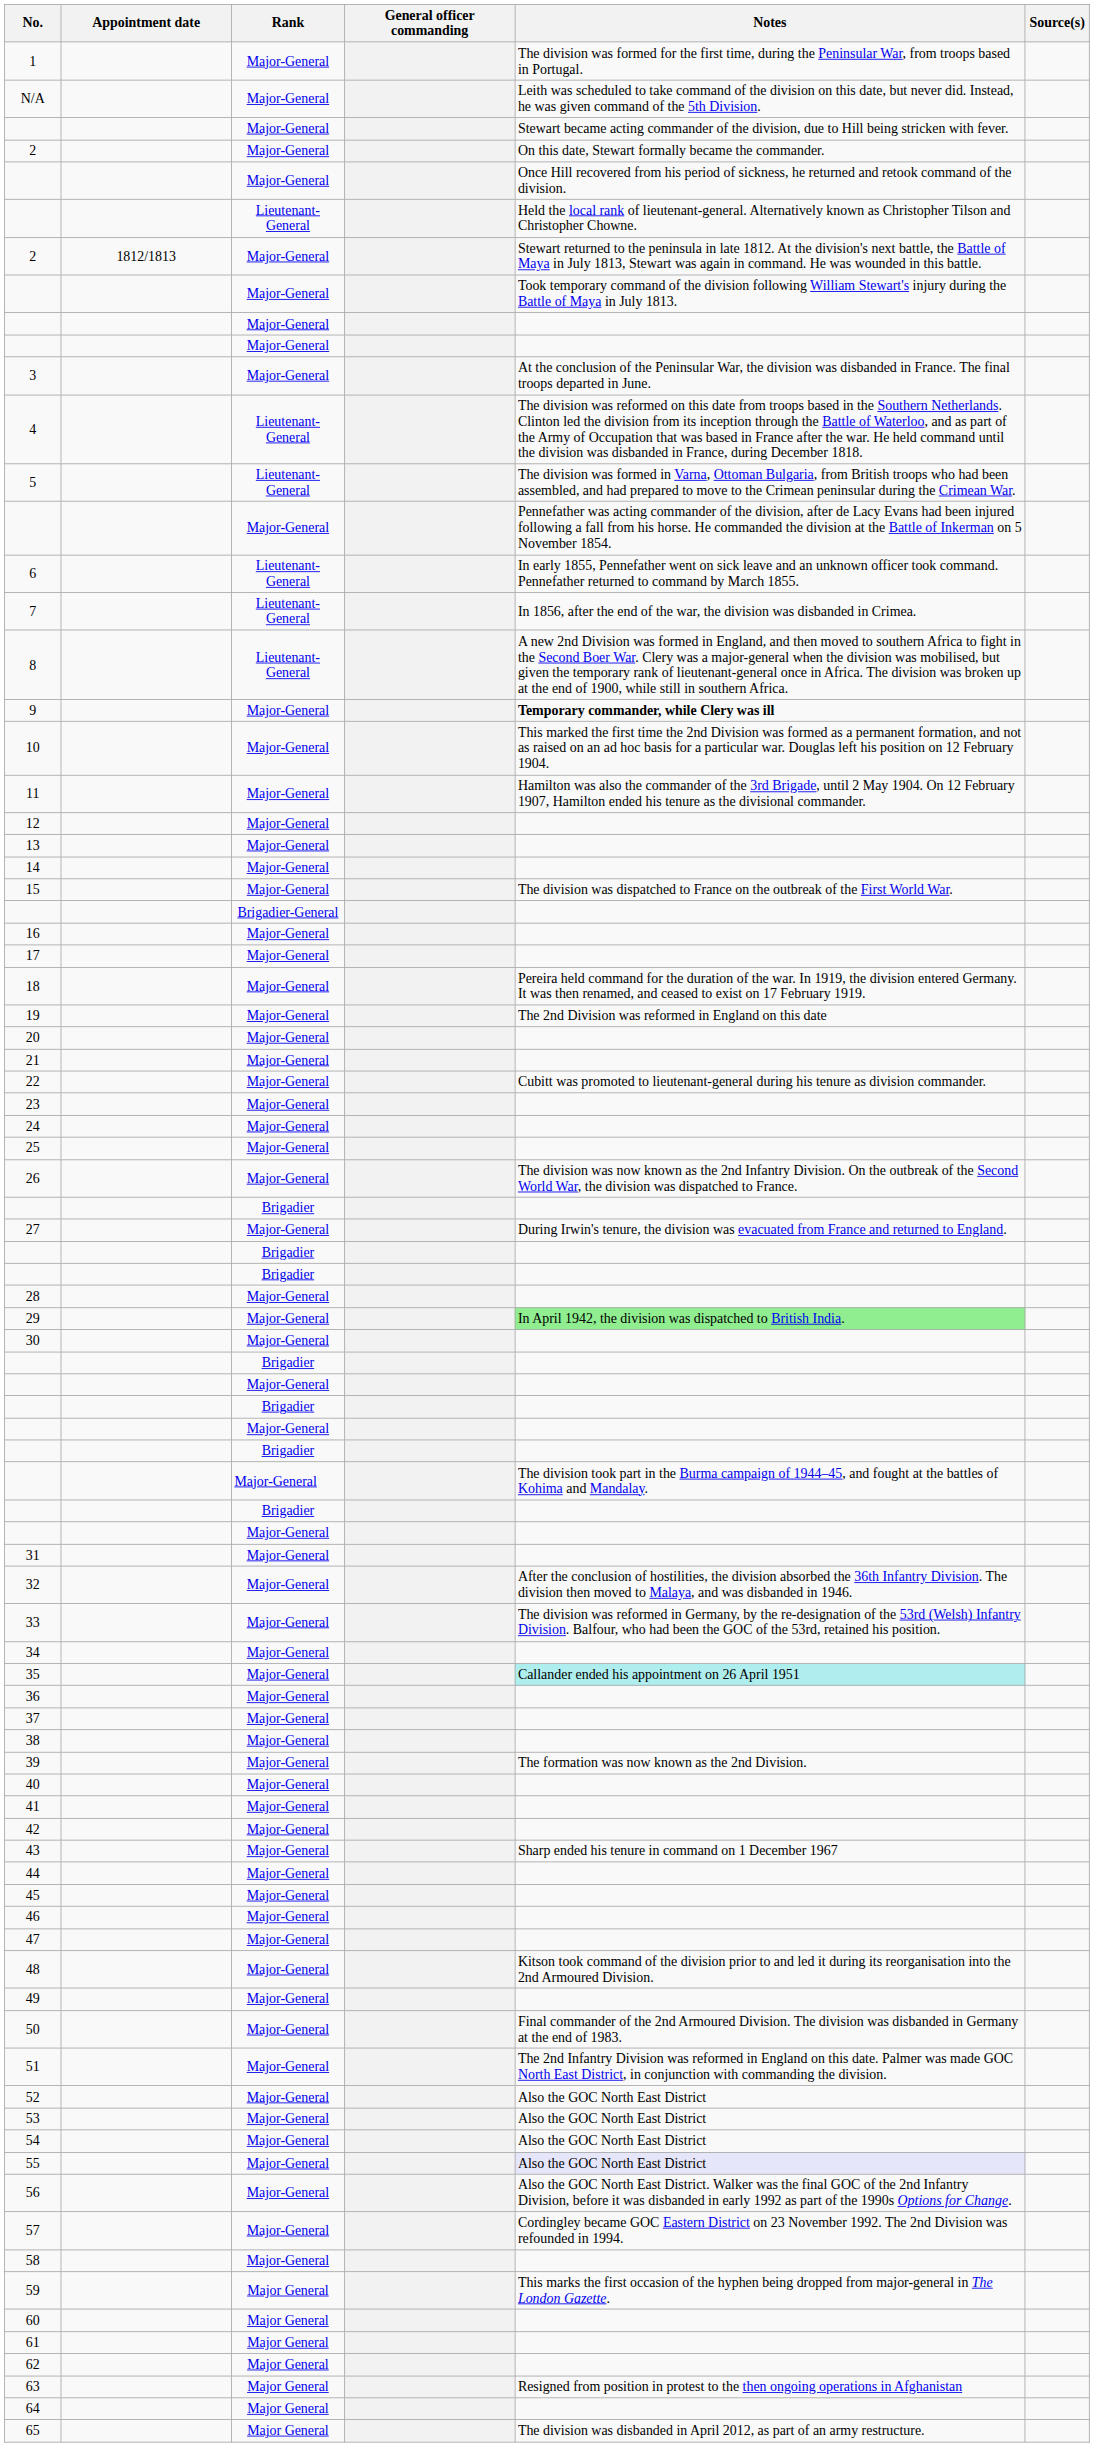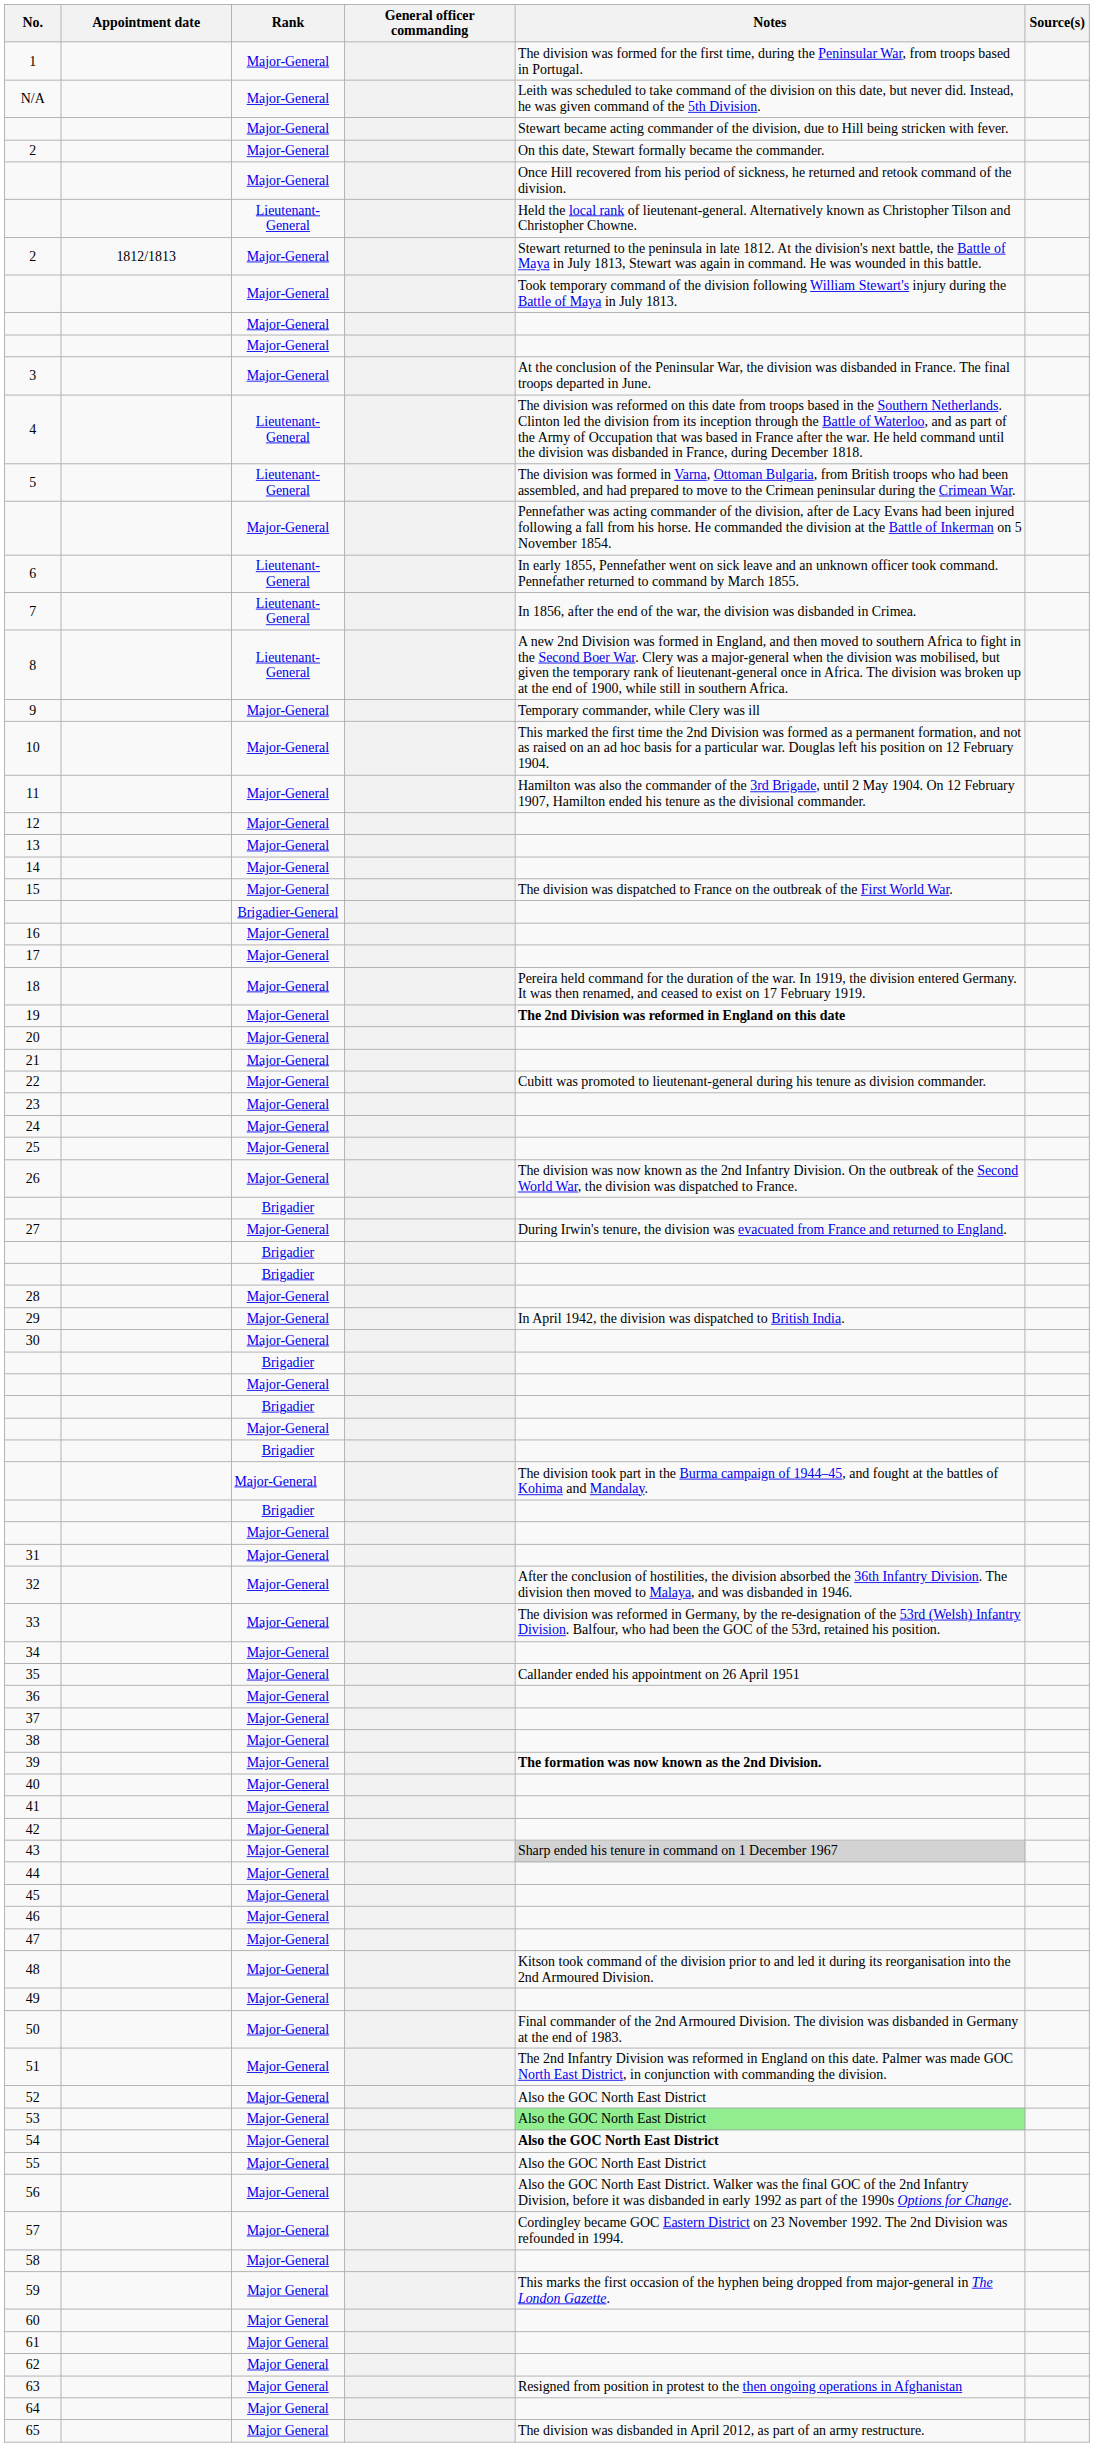(646, 710) bold -> (639, 710) normal
(672, 1015) normal -> (682, 1015) bold
(681, 1318) lightgreen background -> (681, 1318) no background
(659, 1674) paleturquoise background -> (659, 1674) no background
(662, 1762) normal -> (670, 1762) bold
(678, 1851) no background -> (678, 1851) lightgrey background
(612, 2118) no background -> (612, 2118) lightgreen background
(612, 2141) normal -> (618, 2141) bold
(612, 2163) lavender background -> (612, 2163) no background
